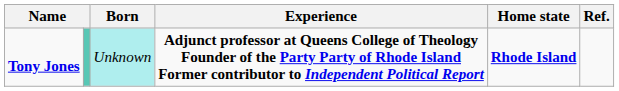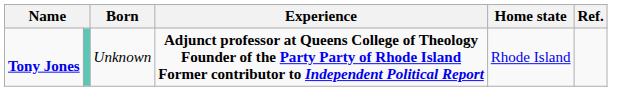(122, 57) paleturquoise background -> (122, 57) no background
(534, 57) bold -> (531, 57) normal
